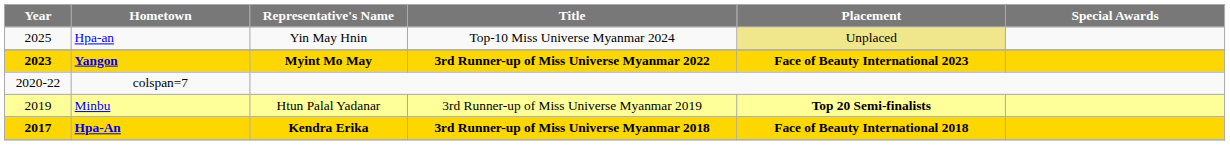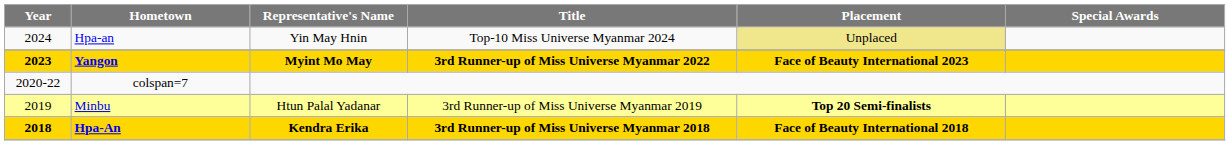(38, 38) 2025 -> (38, 38) 2024
(38, 128) 2017 -> (38, 128) 2018
